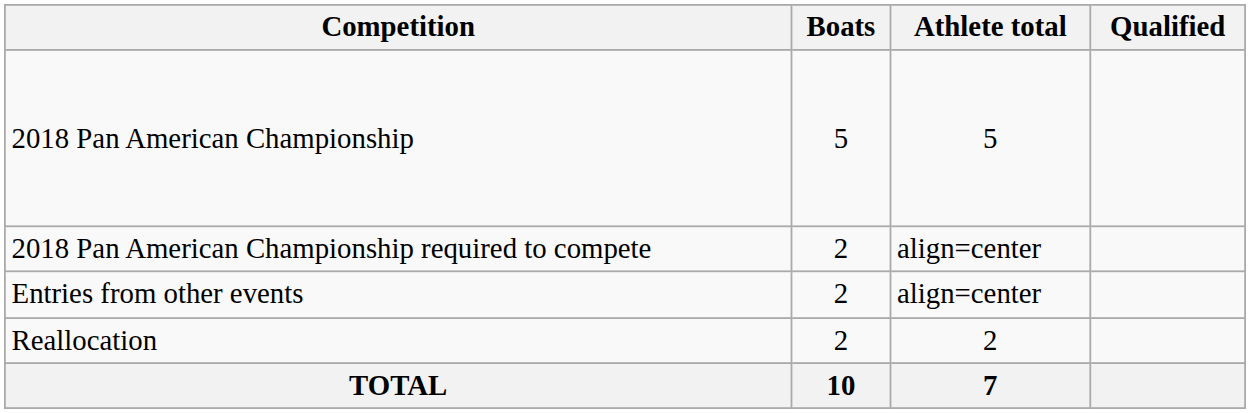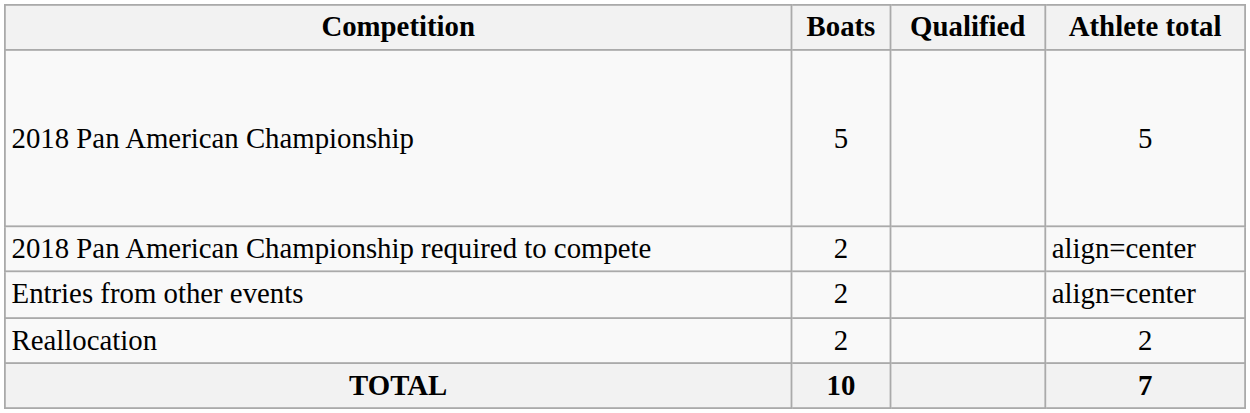columns swapped: (990, 27) <-> (1168, 27)
